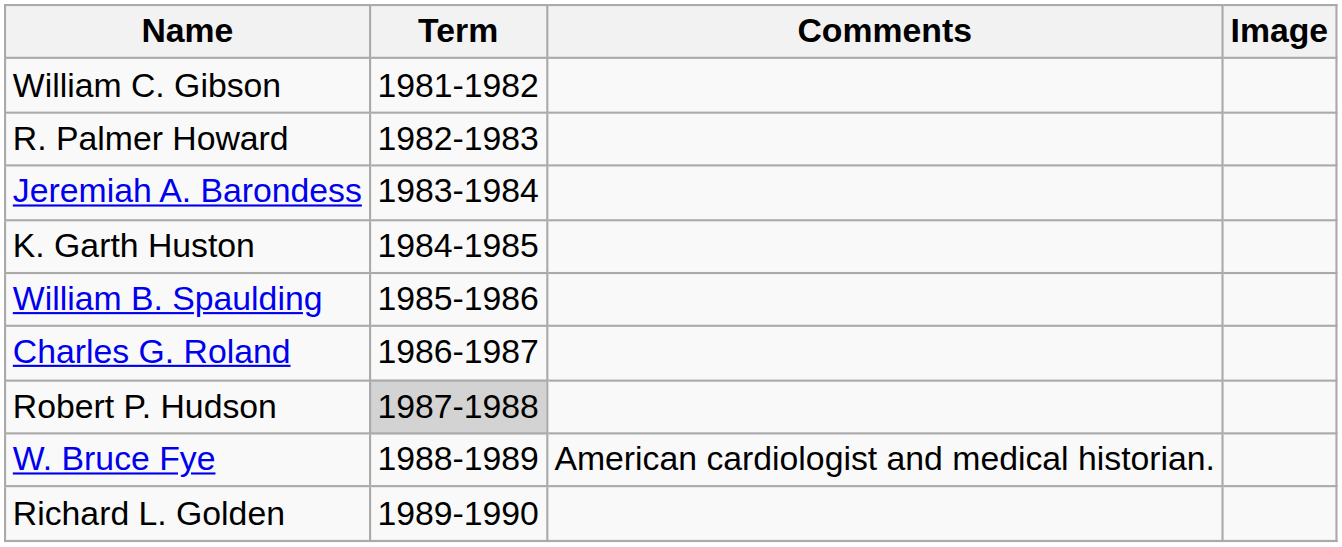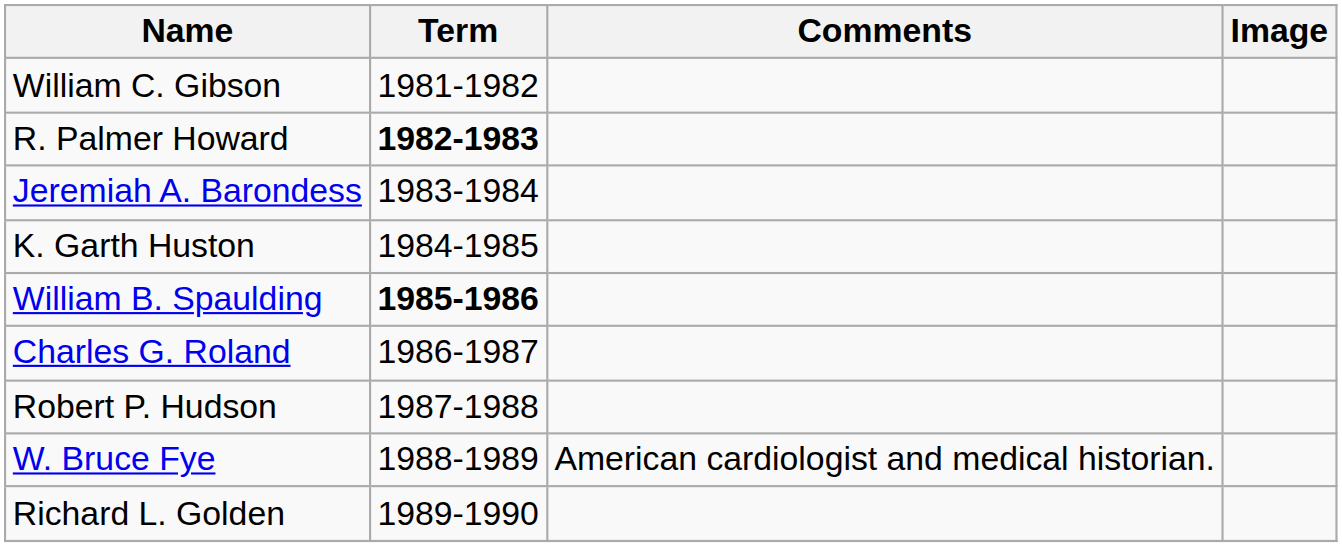(458, 138) normal -> (458, 138) bold
(458, 298) normal -> (458, 298) bold
(458, 406) lightgrey background -> (458, 406) no background
